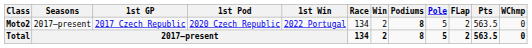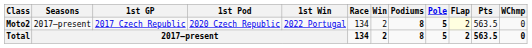(445, 24) normal -> (445, 24) bold
(467, 24) no background -> (467, 24) lightyellow background
